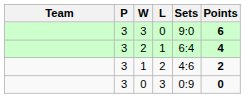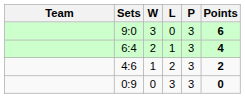columns swapped: (124, 13) <-> (186, 13)
